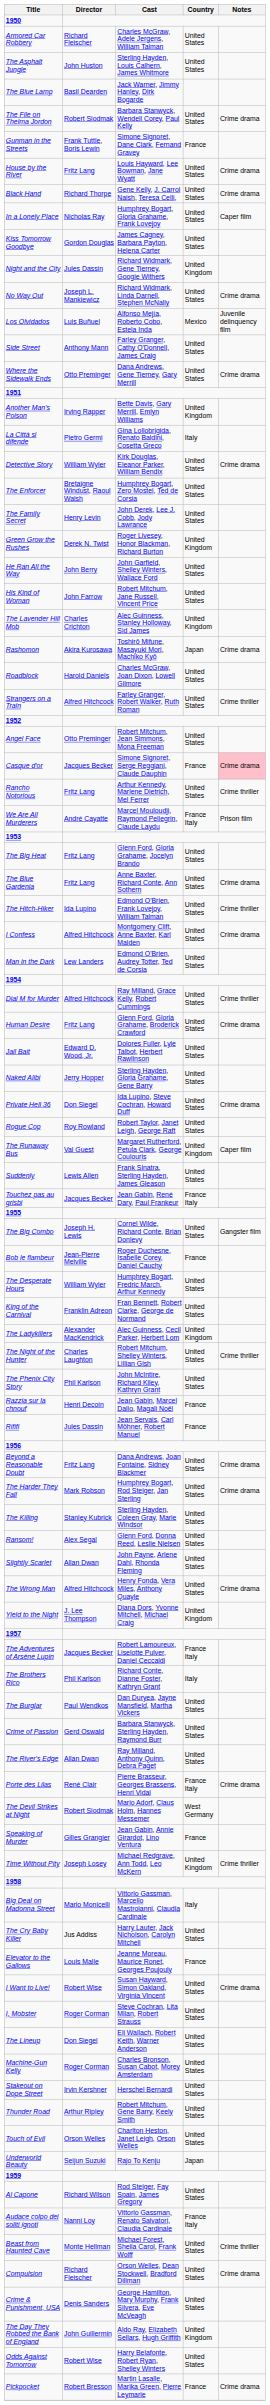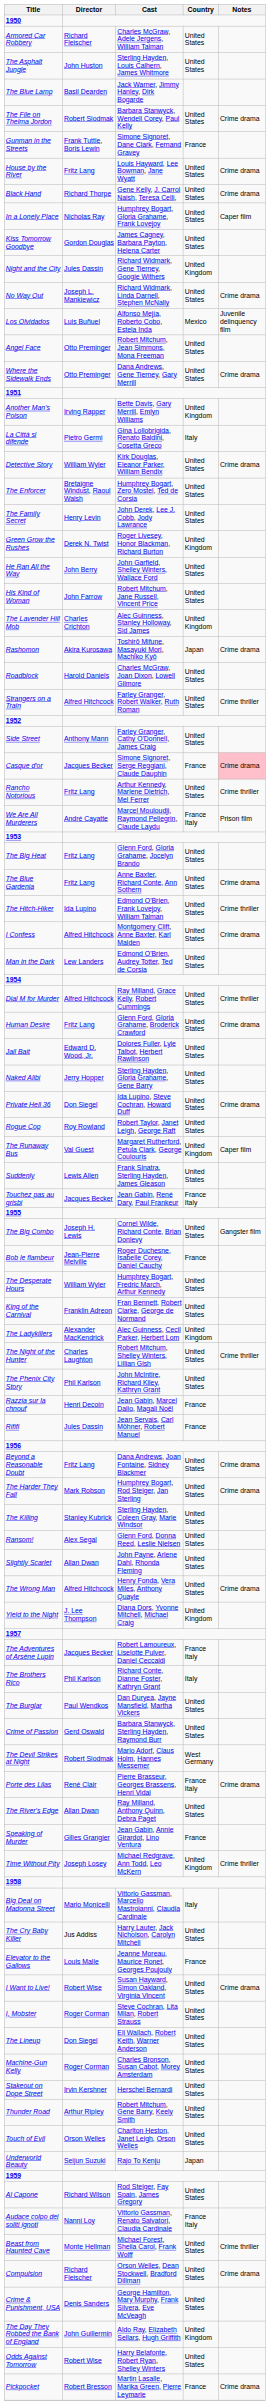rows swapped: (23, 348) <-> (23, 739)
rows swapped: (32, 1811) <-> (32, 1758)
